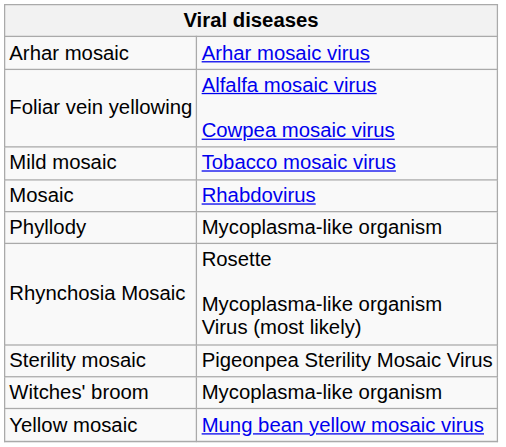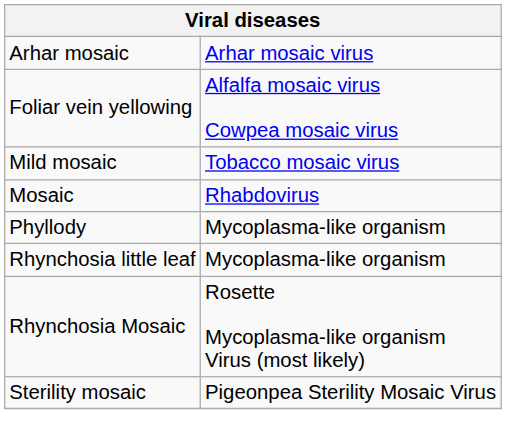+ row: (103, 259)
- row: (79, 392)
- row: (73, 424)
